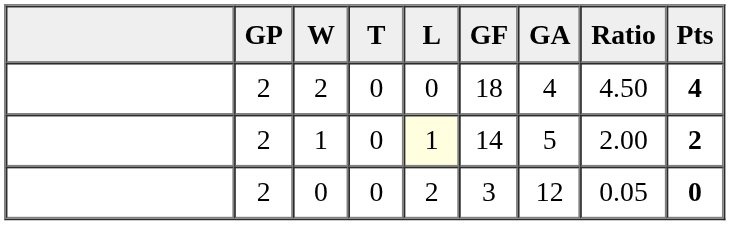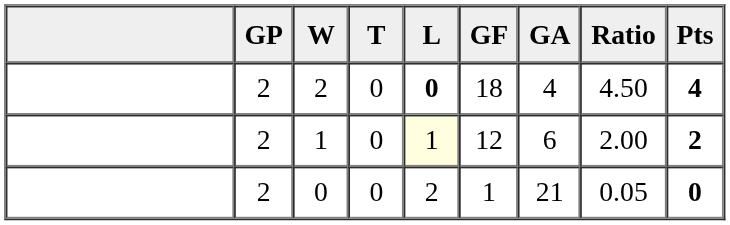(432, 88) normal -> (432, 88) bold
(489, 140) 14 -> (489, 140) 12
(550, 140) 5 -> (550, 140) 6
(489, 192) 3 -> (489, 192) 1
(550, 192) 12 -> (550, 192) 21
